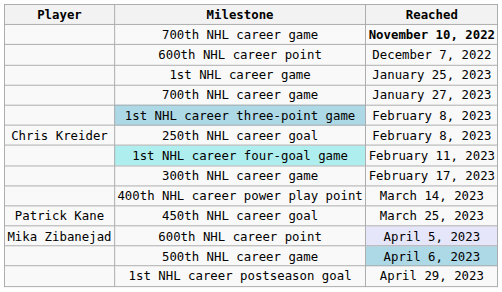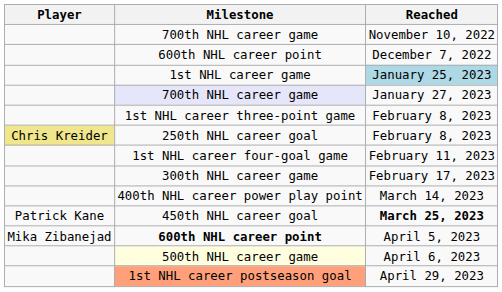(432, 35) bold -> (432, 35) normal
(432, 75) no background -> (432, 75) lightblue background
(240, 95) no background -> (240, 95) lavender background
(240, 115) lightblue background -> (240, 115) no background
(59, 135) no background -> (59, 135) khaki background
(240, 155) paleturquoise background -> (240, 155) no background
(432, 216) normal -> (432, 216) bold
(240, 236) normal -> (240, 236) bold
(432, 236) lavender background -> (432, 236) no background
(240, 256) no background -> (240, 256) lightyellow background
(432, 256) lightblue background -> (432, 256) no background
(240, 276) no background -> (240, 276) lightsalmon background
